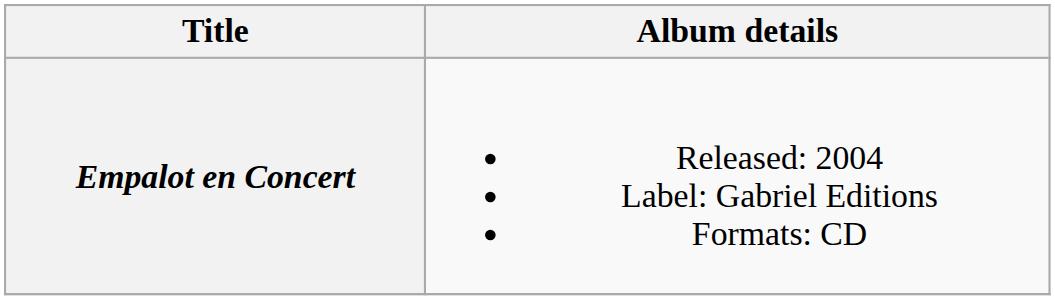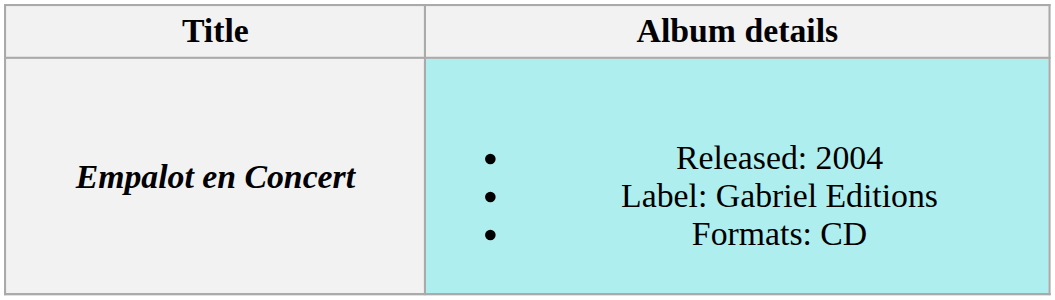(737, 195) no background -> (737, 195) paleturquoise background
